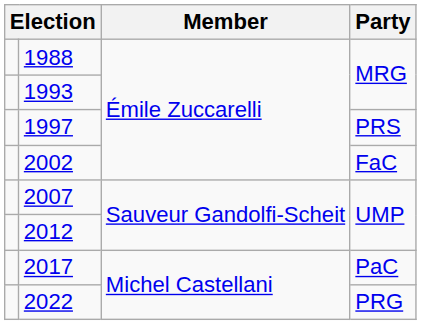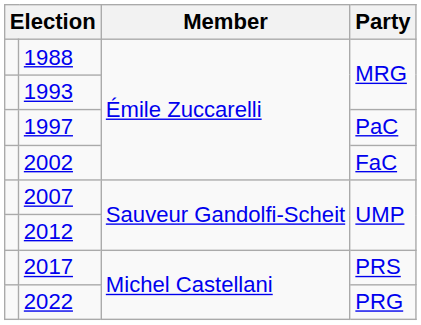(378, 127) PRS -> (377, 127) PaC
(377, 267) PaC -> (378, 267) PRS
